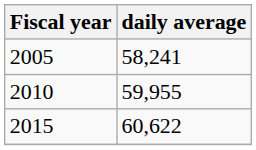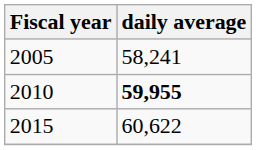(152, 91) normal -> (152, 91) bold
